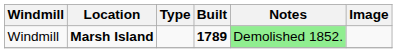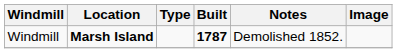(212, 36) 1789 -> (212, 36) 1787
(288, 36) lightgreen background -> (288, 36) no background
